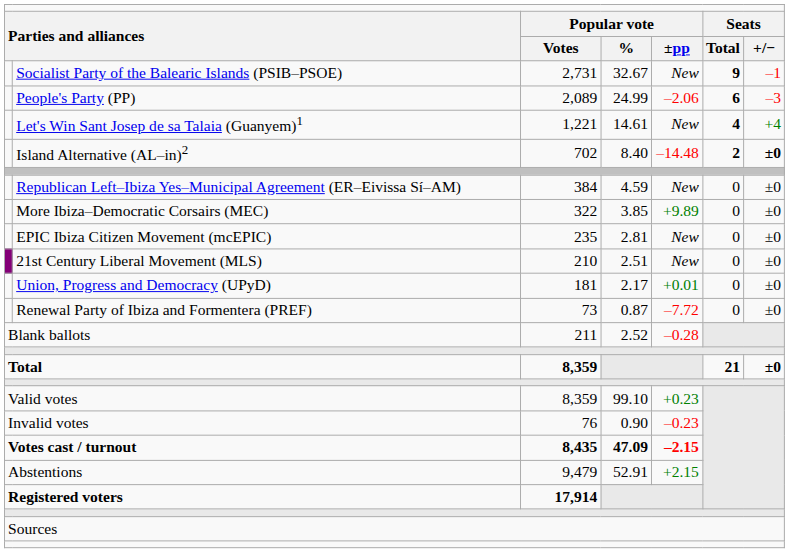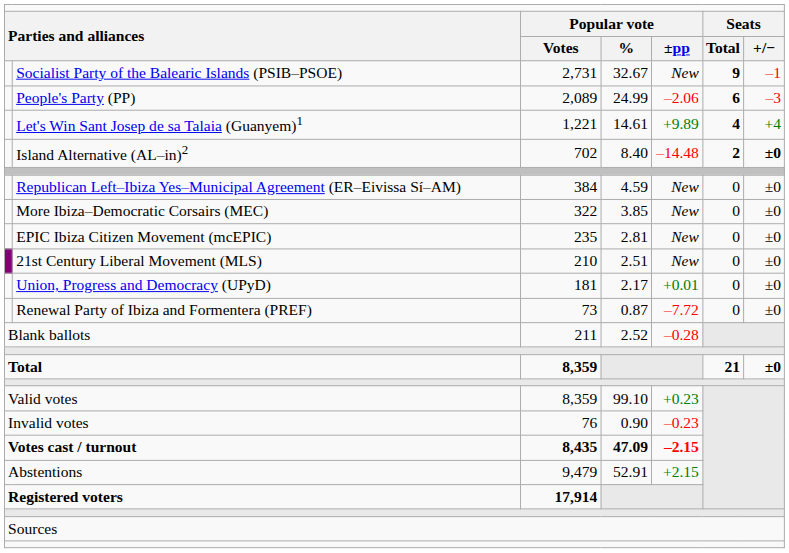(685, 124) New -> (681, 124) +9.89
(681, 211) +9.89 -> (685, 211) New
